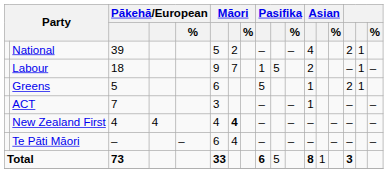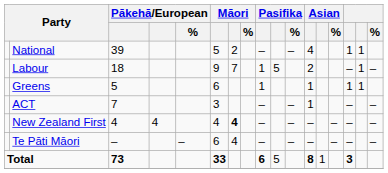(350, 50) 2 -> (350, 50) 1
(262, 86) 5 -> (262, 86) 1
(350, 86) 2 -> (350, 86) 1
